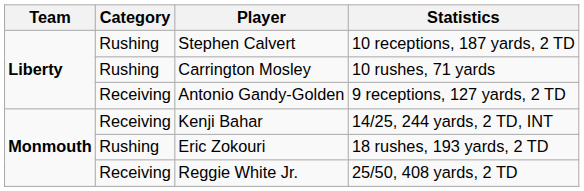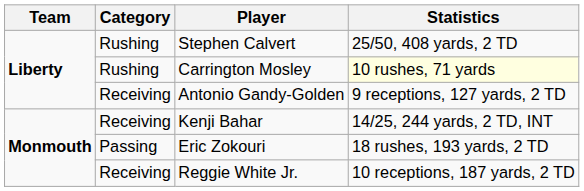(463, 43) 10 receptions, 187 yards, 2 TD -> (435, 43) 25/50, 408 yards, 2 TD
(424, 69) no background -> (424, 69) lightyellow background
(129, 147) Rushing -> (128, 147) Passing
(435, 173) 25/50, 408 yards, 2 TD -> (463, 173) 10 receptions, 187 yards, 2 TD
